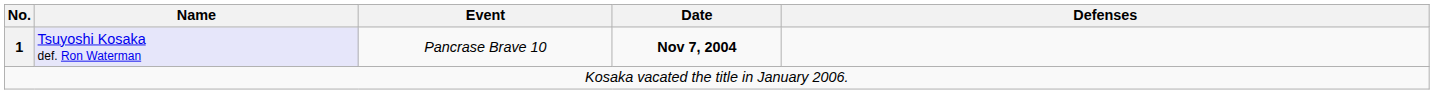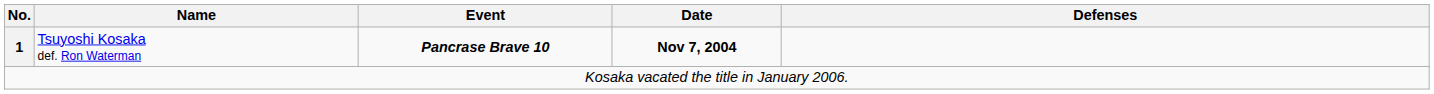(92, 46) lavender background -> (92, 46) no background
(485, 46) normal -> (485, 46) bold
